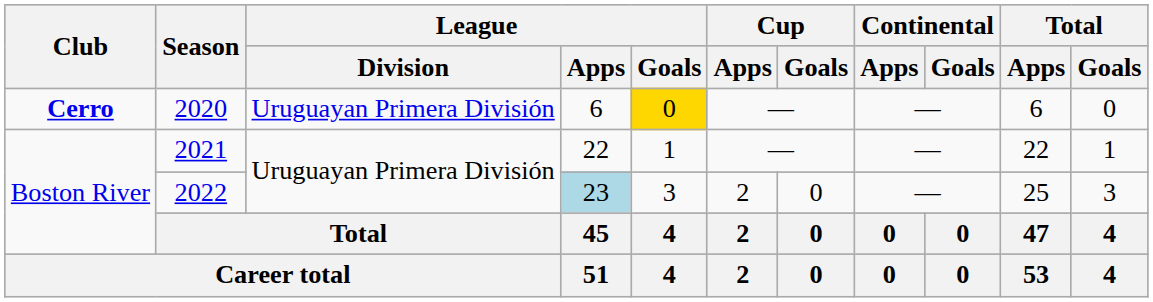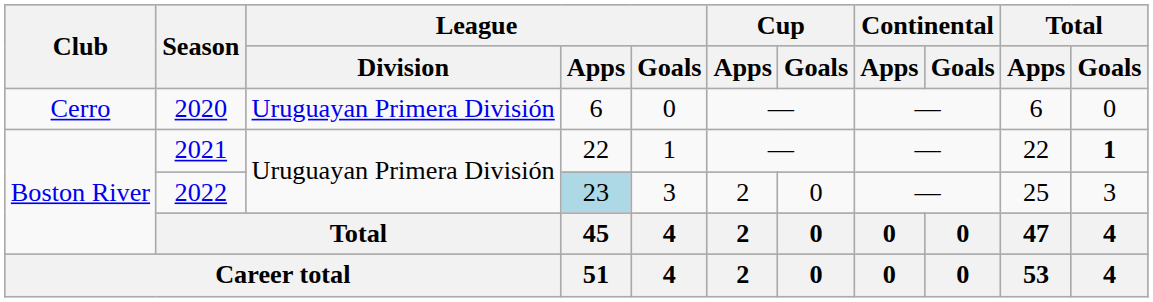(80, 108) bold -> (80, 108) normal
(669, 108) gold background -> (669, 108) no background
(1109, 150) normal -> (1109, 150) bold
